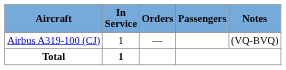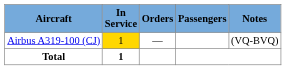(121, 40) no background -> (121, 40) gold background
